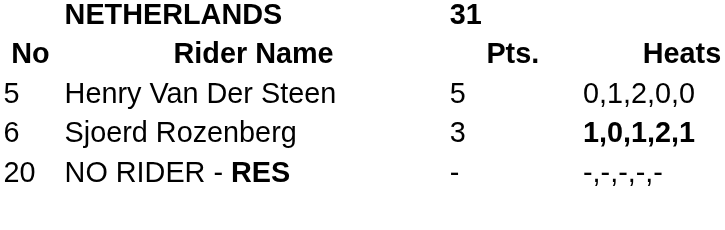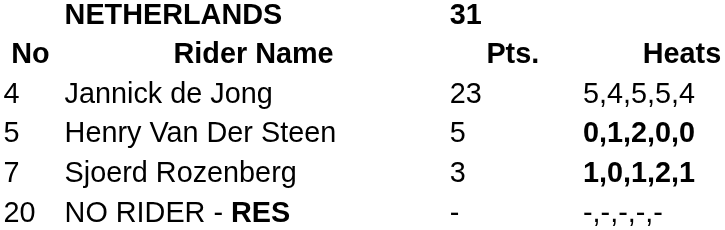+ row: (169, 93)
(639, 93) normal -> (639, 132) bold
(11, 132) 6 -> (11, 172) 7
